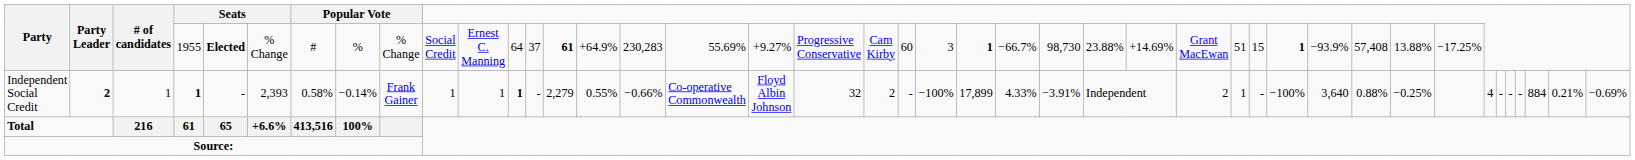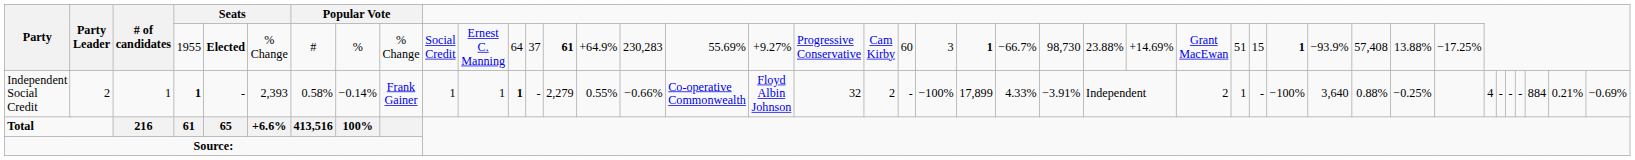(107, 93) bold -> (107, 93) normal
